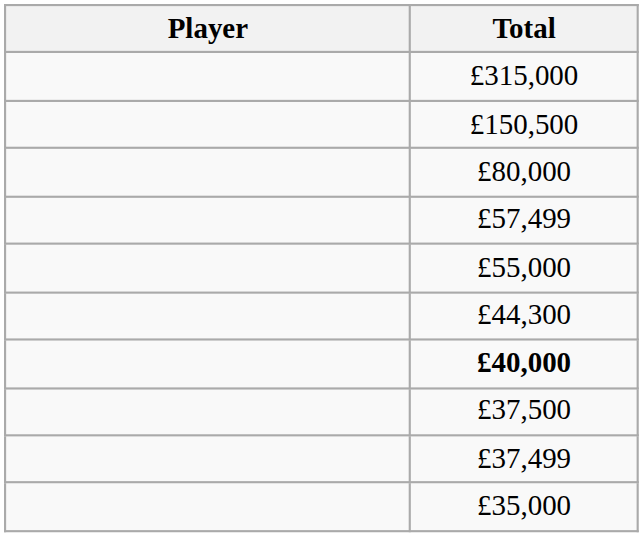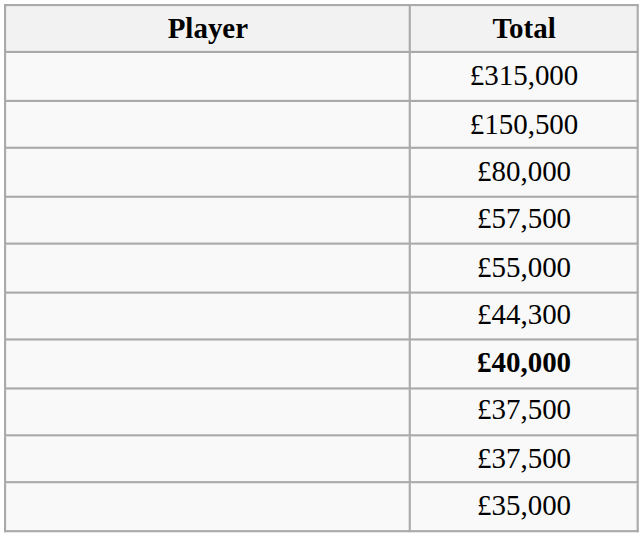(524, 219) £57,499 -> (524, 219) £57,500
(524, 458) £37,499 -> (524, 458) £37,500
